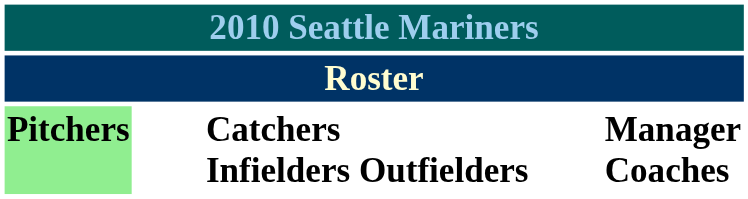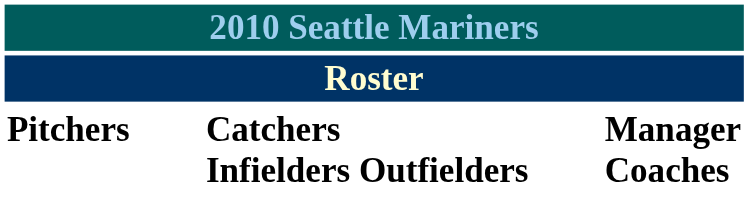(68, 128) lightgreen background -> (68, 128) no background
